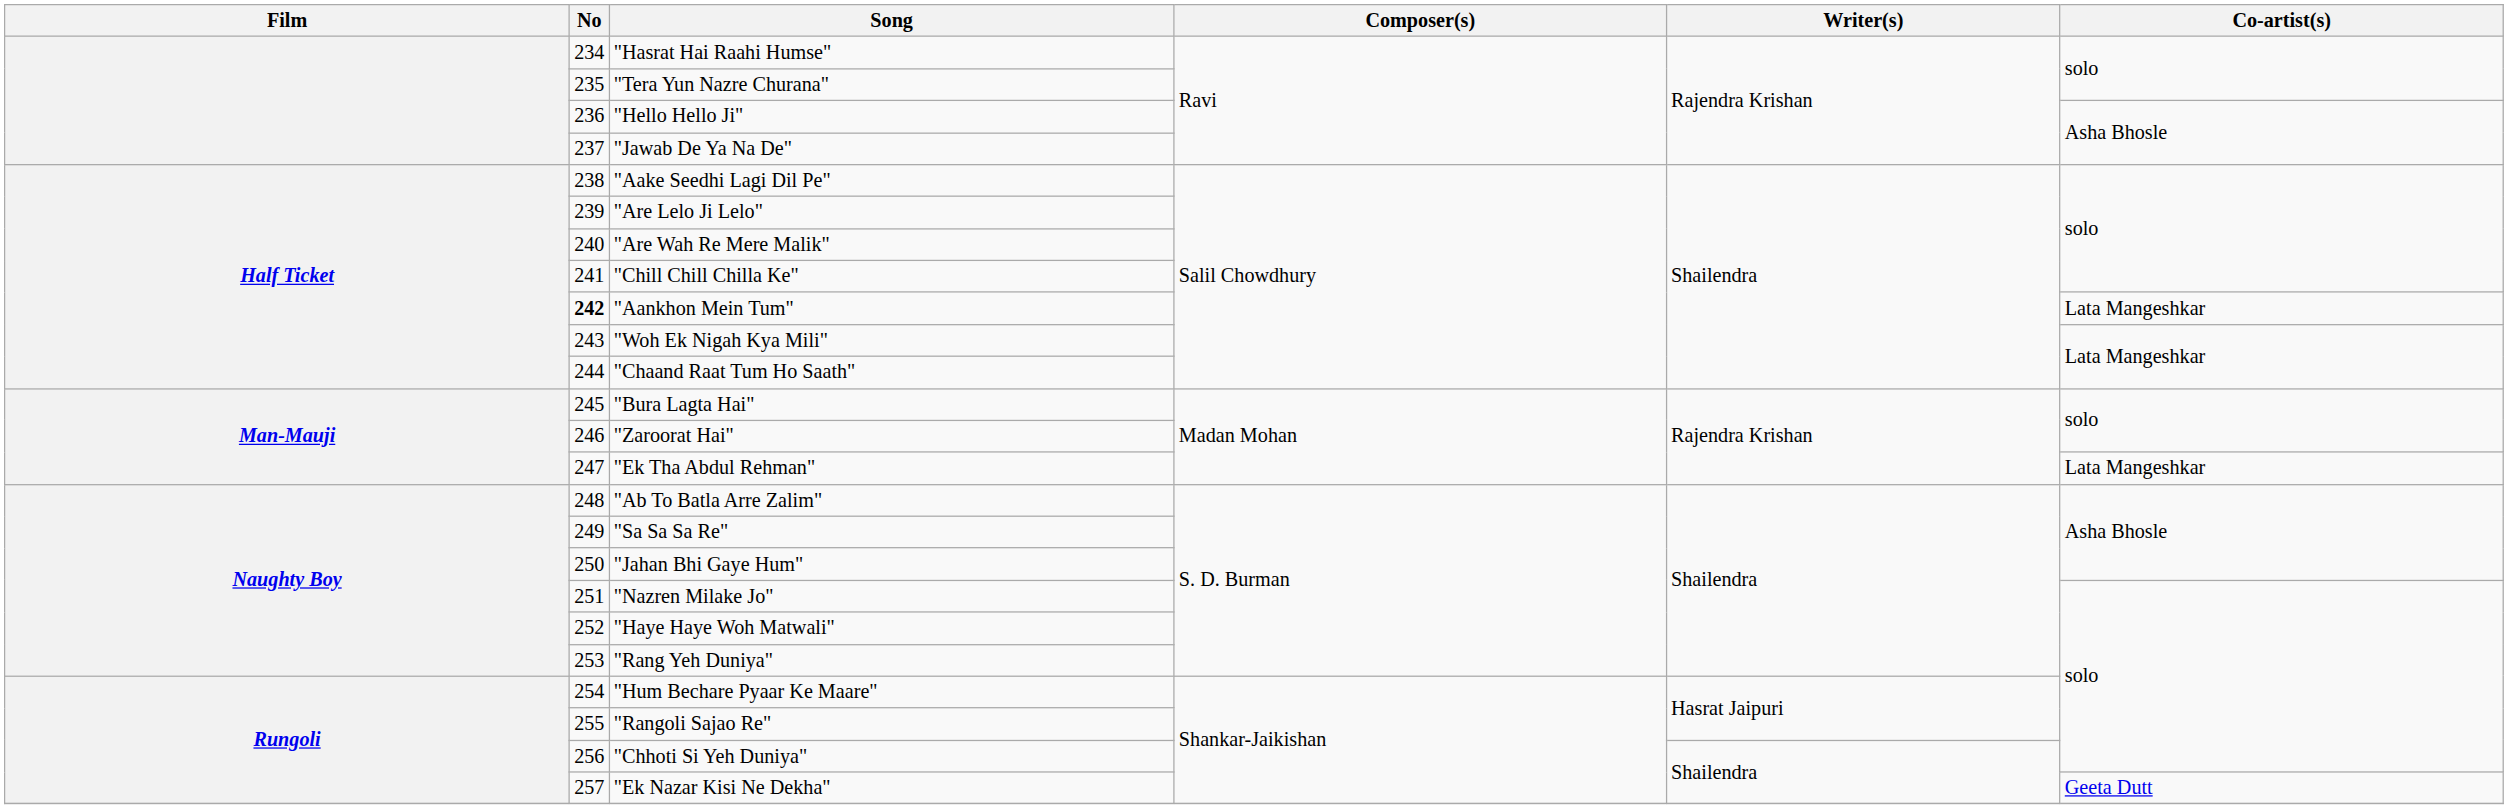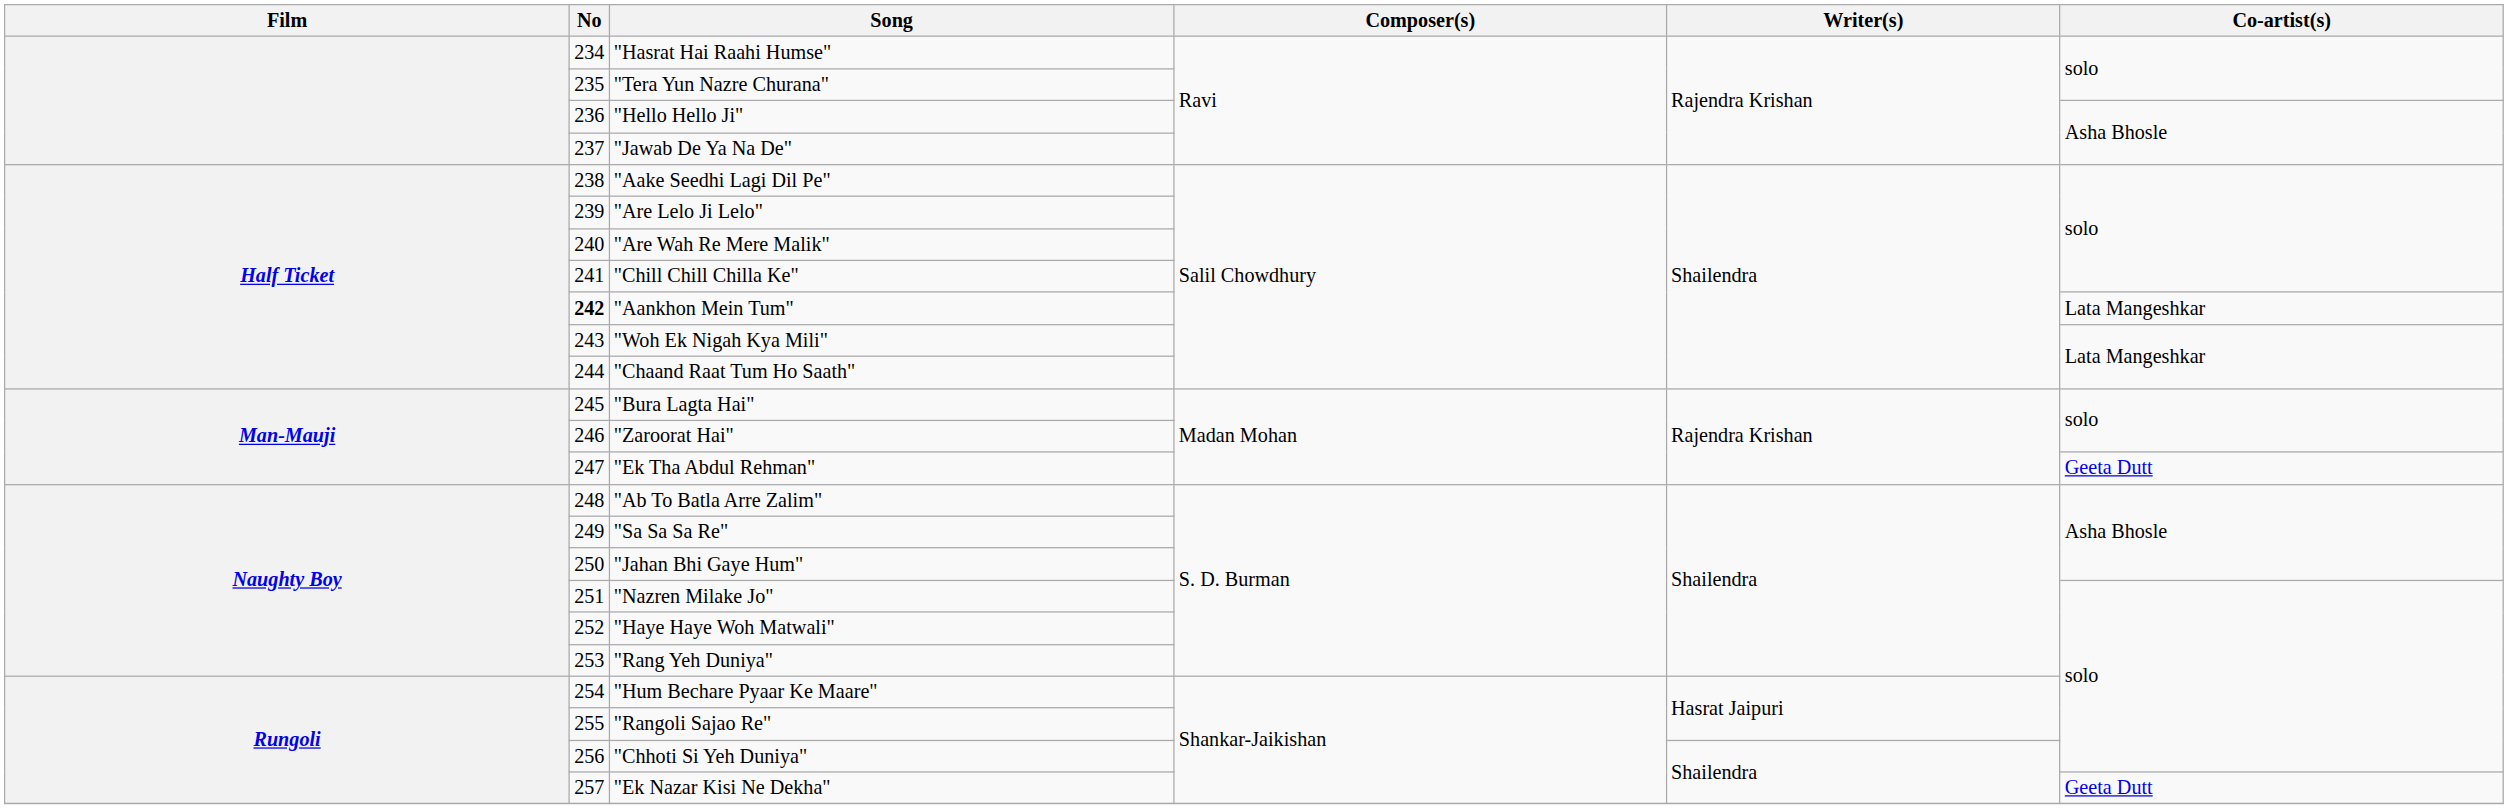(2135, 468) Lata Mangeshkar -> (2109, 468) Geeta Dutt
